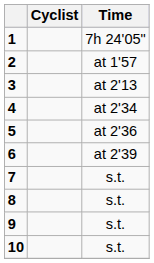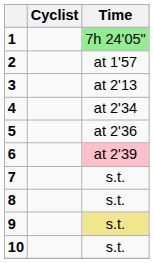(115, 39) no background -> (115, 39) lightgreen background
(115, 154) no background -> (115, 154) pink background
(115, 223) no background -> (115, 223) khaki background
